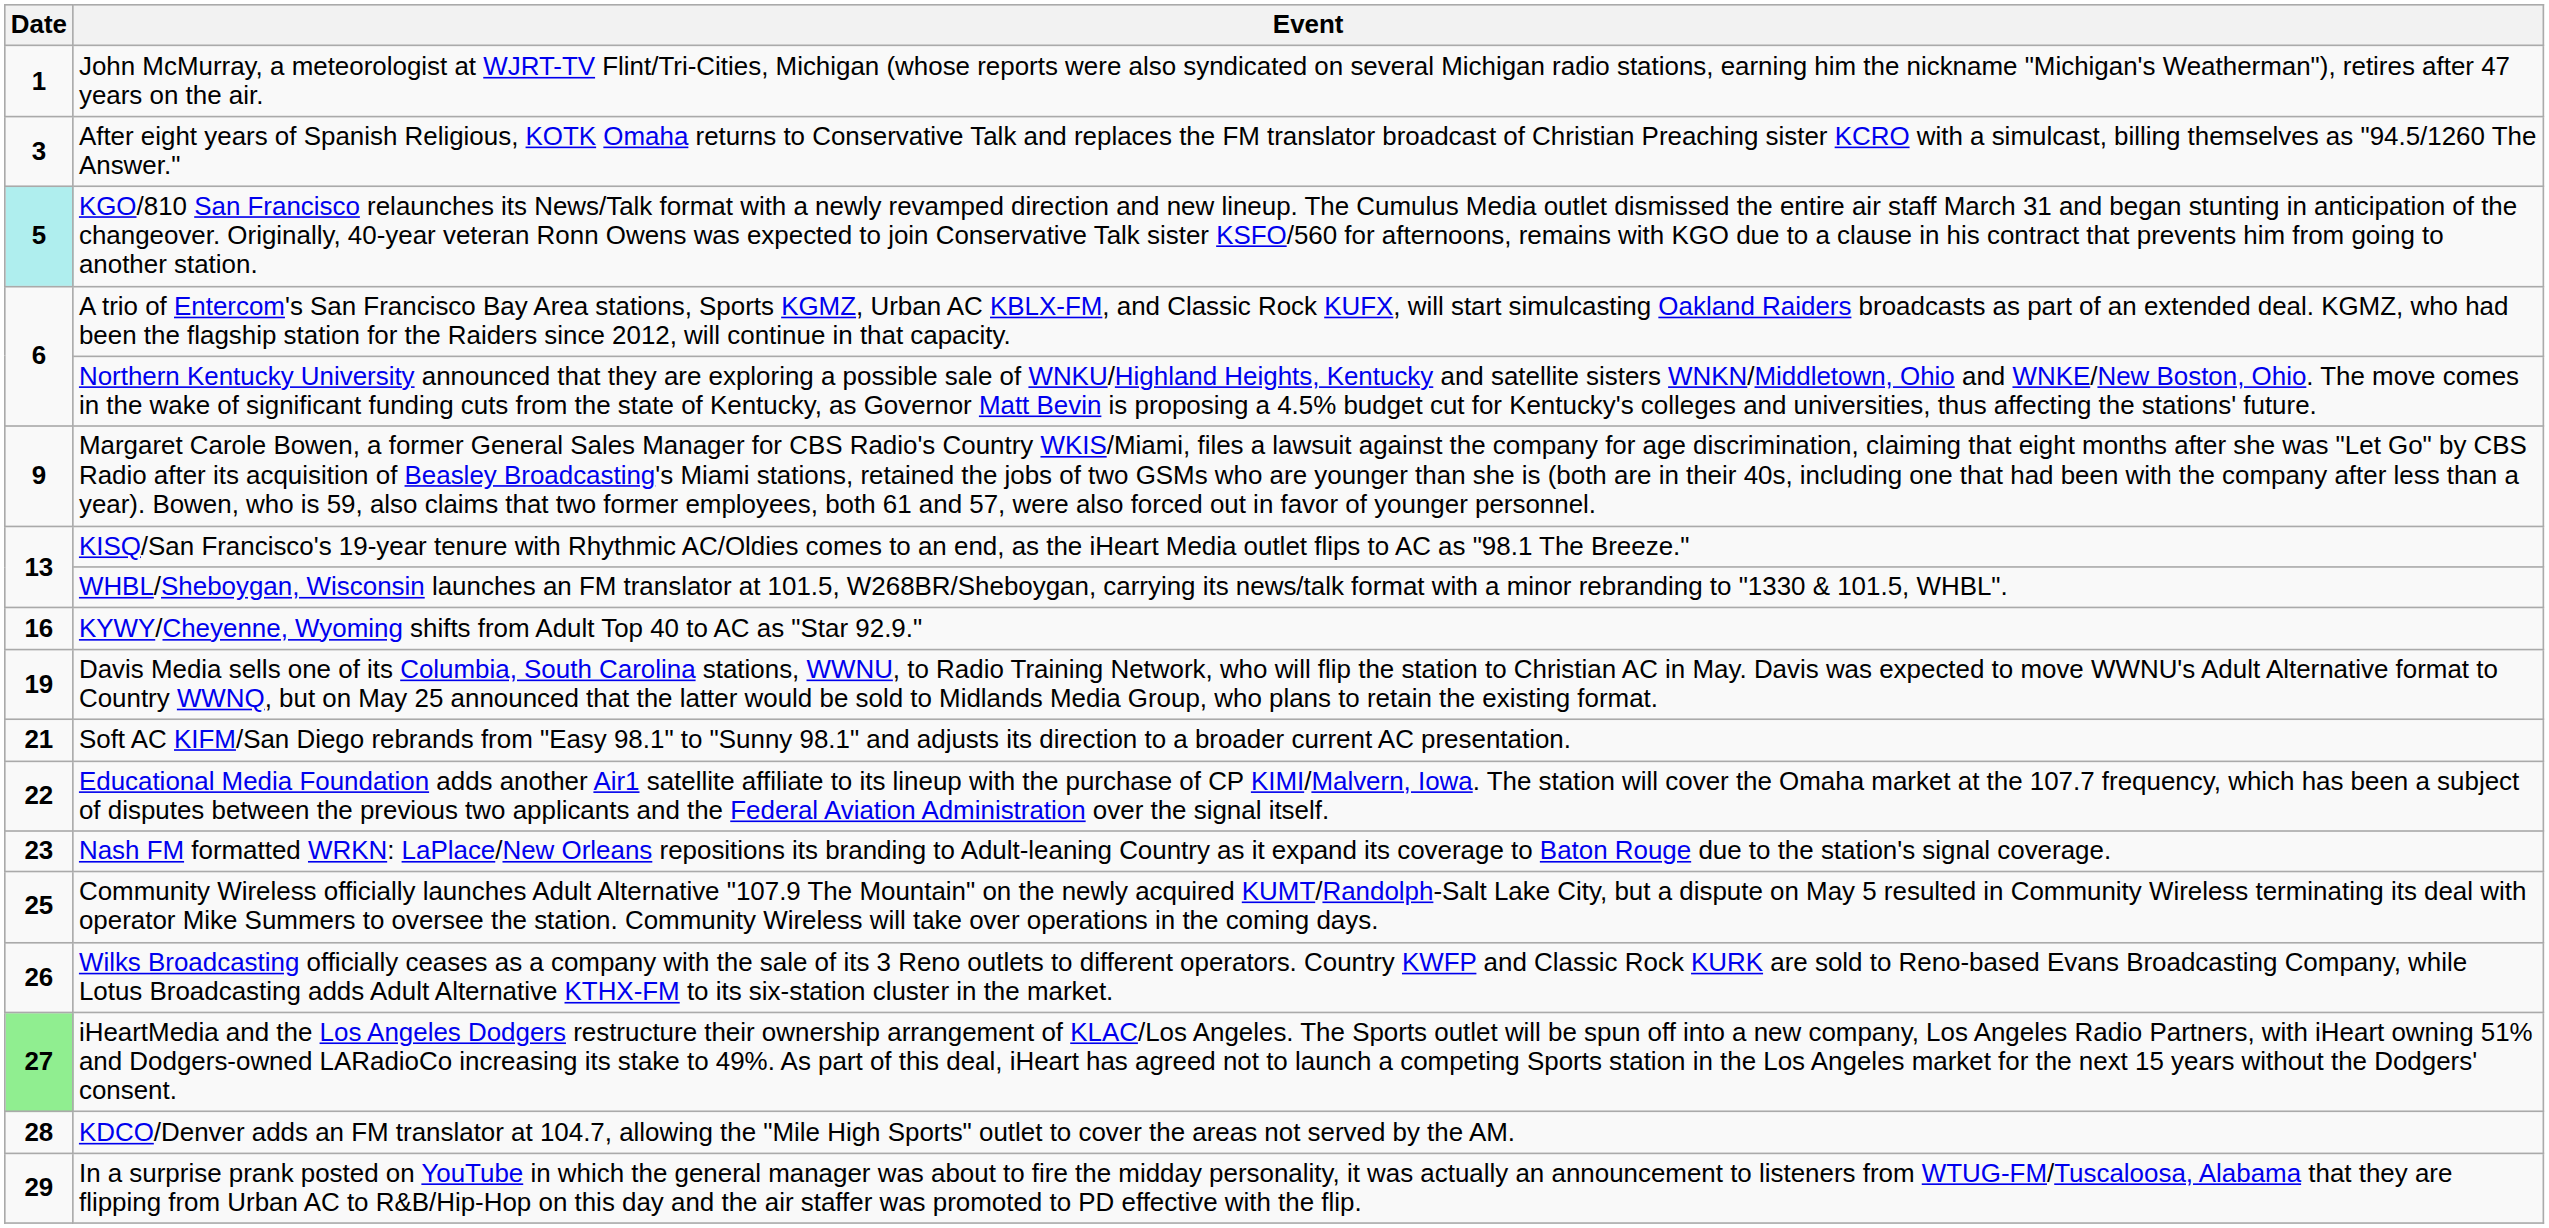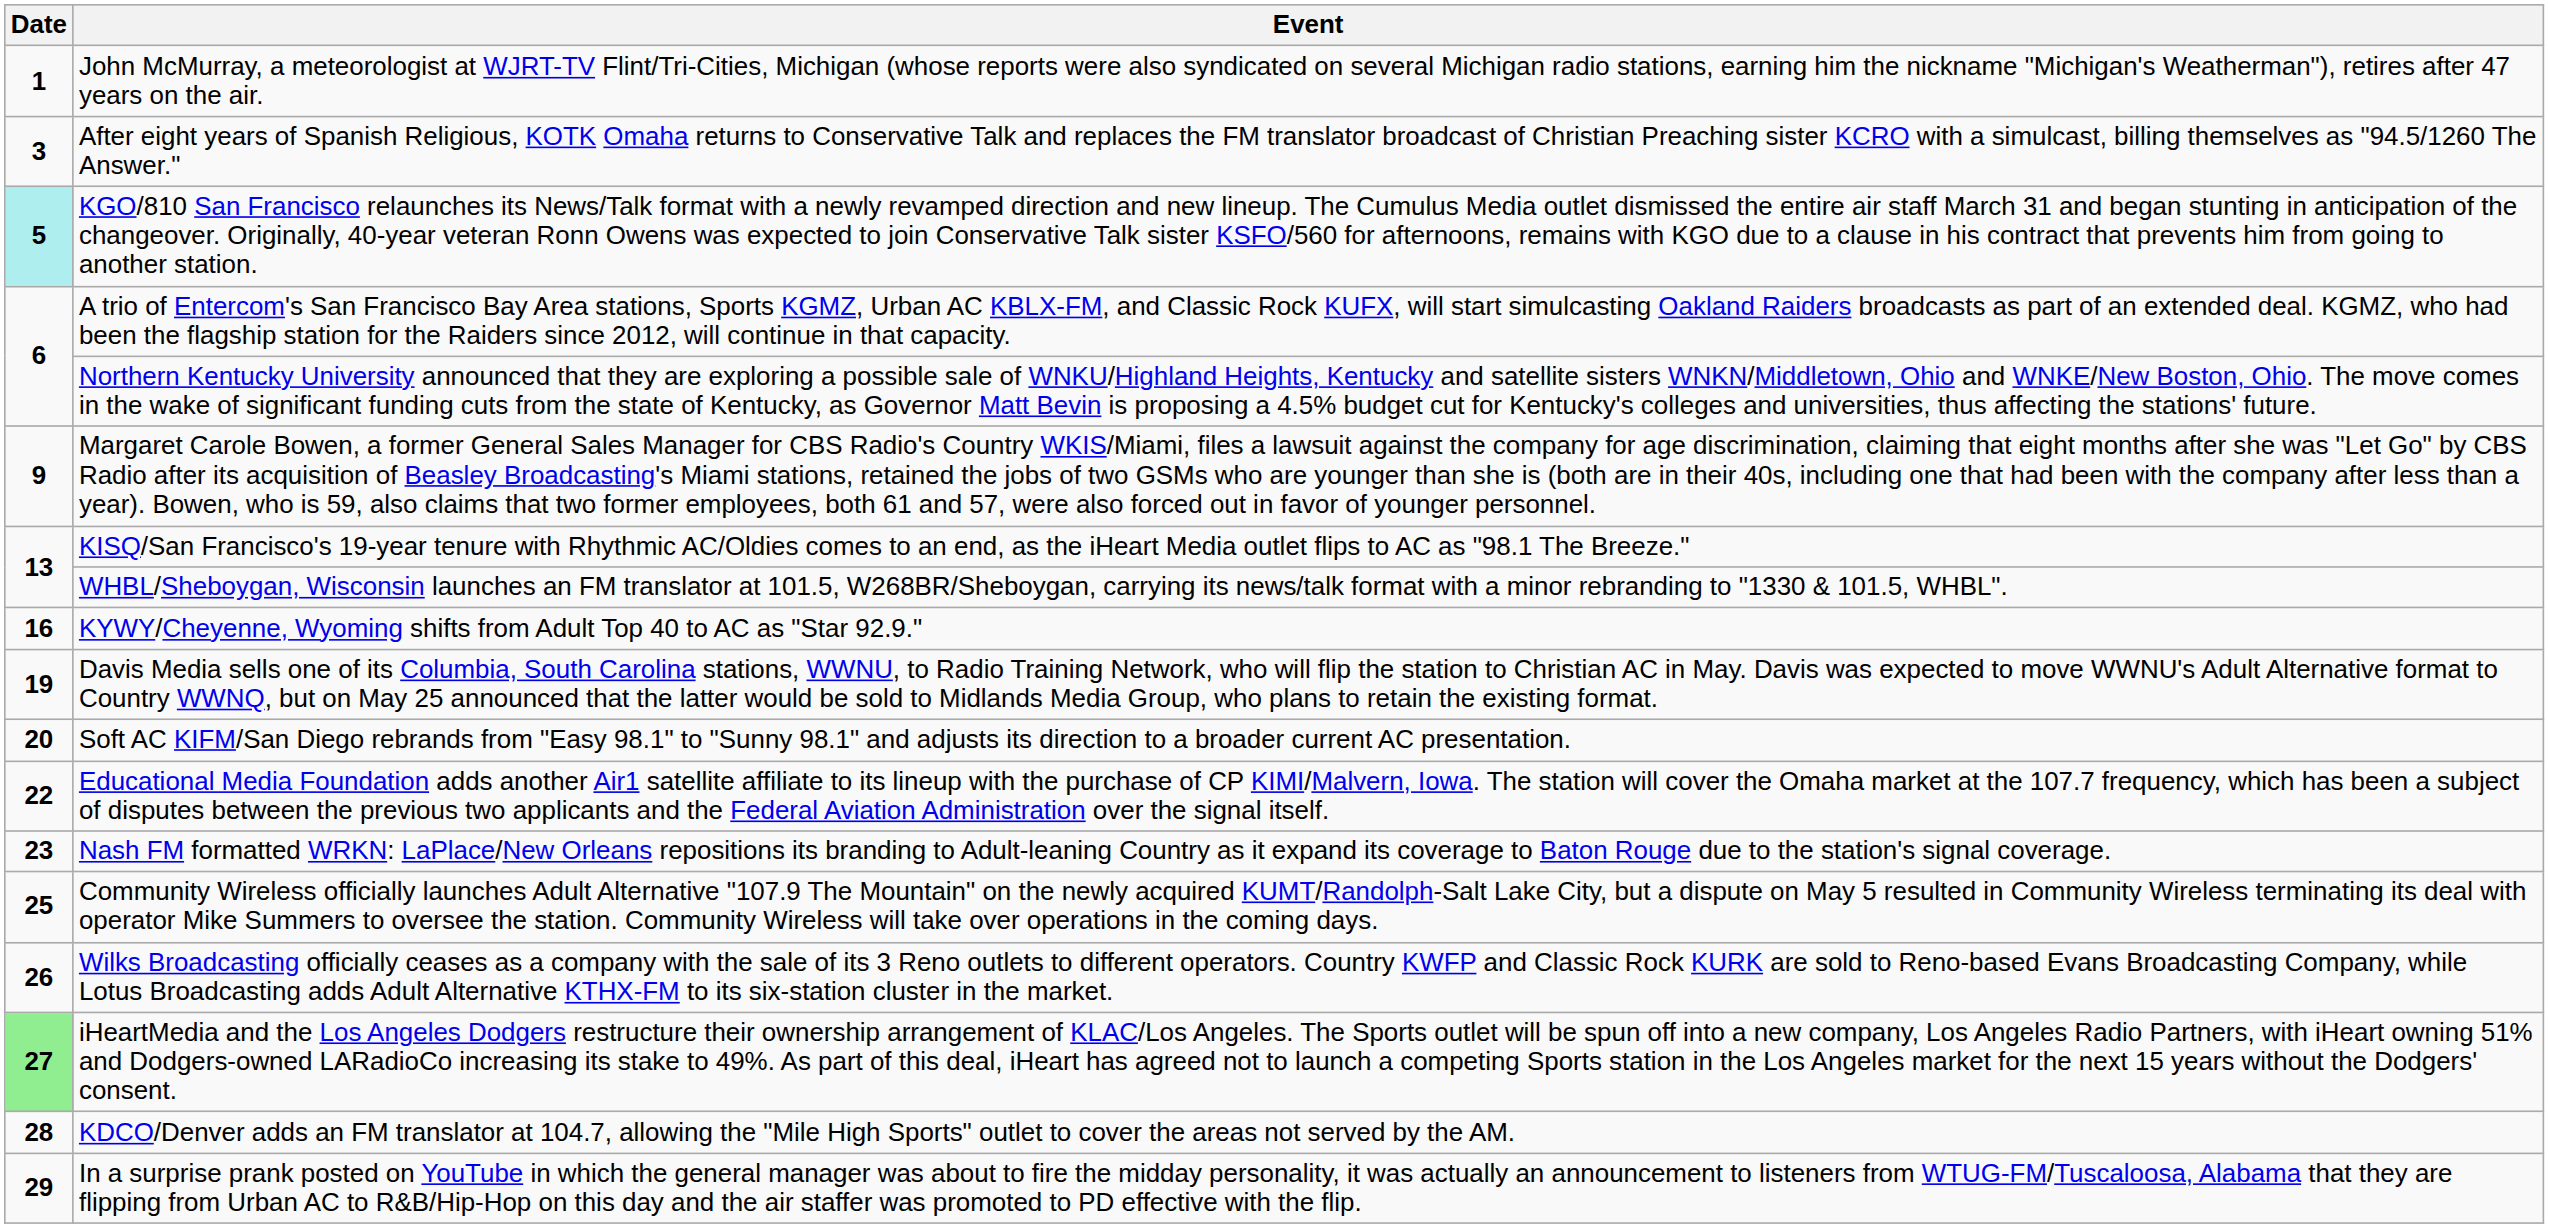(39, 739) 21 -> (39, 739) 20
